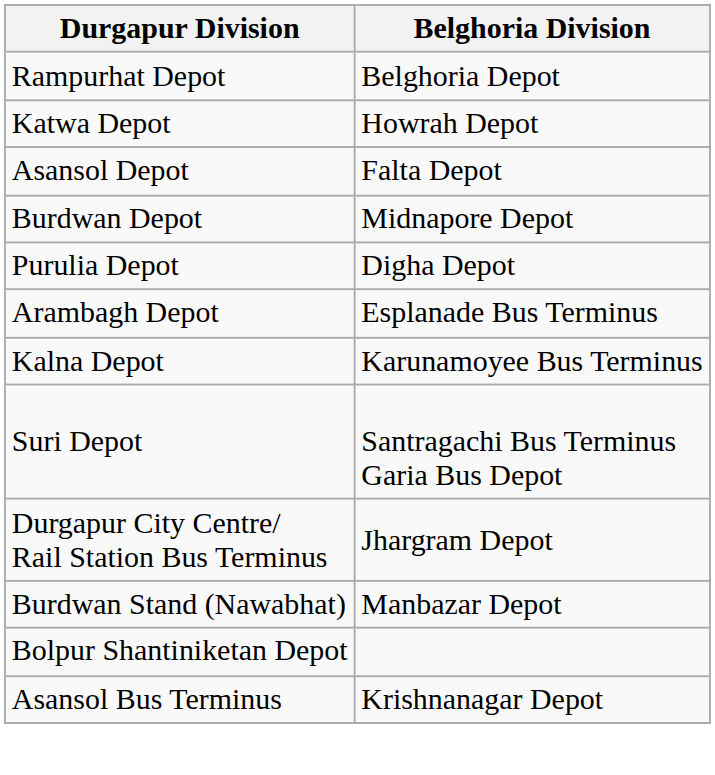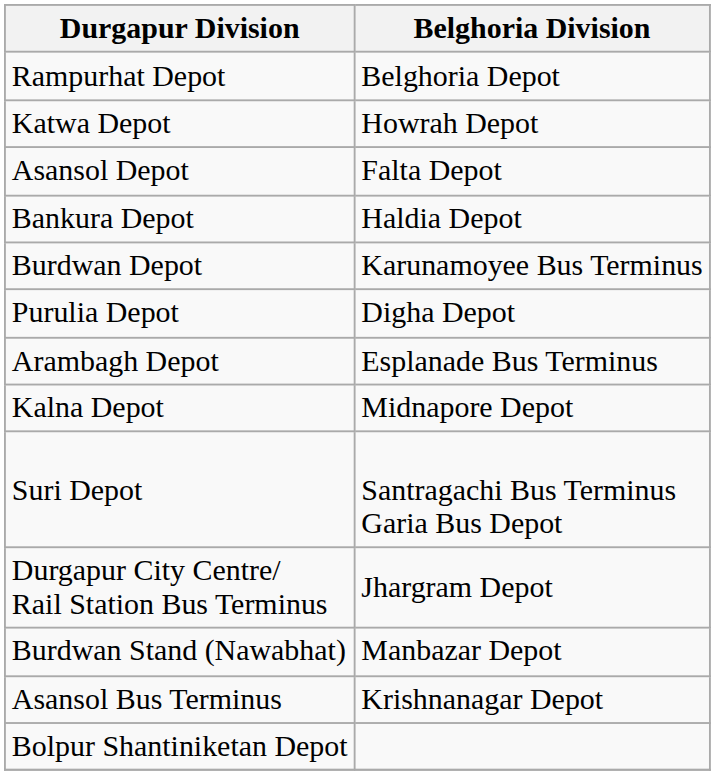+ row: (103, 218)
(467, 218) Midnapore Depot -> (532, 265) Karunamoyee Bus Terminus
(532, 360) Karunamoyee Bus Terminus -> (467, 407) Midnapore Depot
rows swapped: (147, 698) <-> (180, 651)
